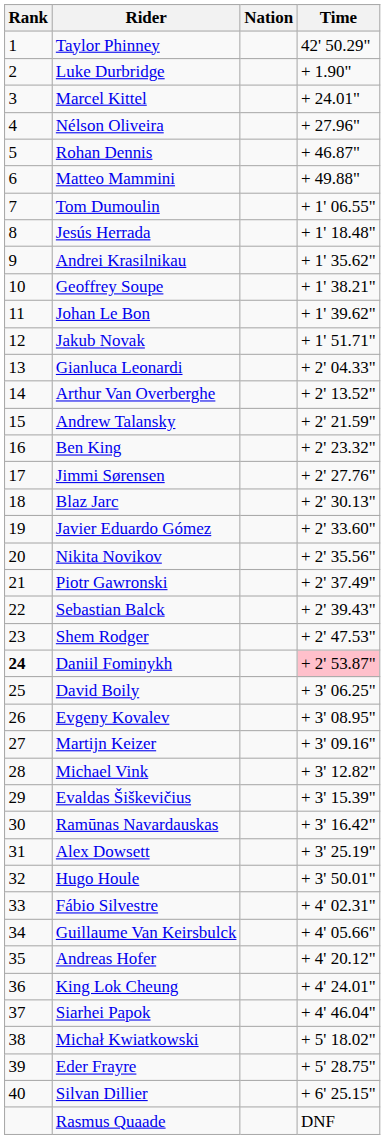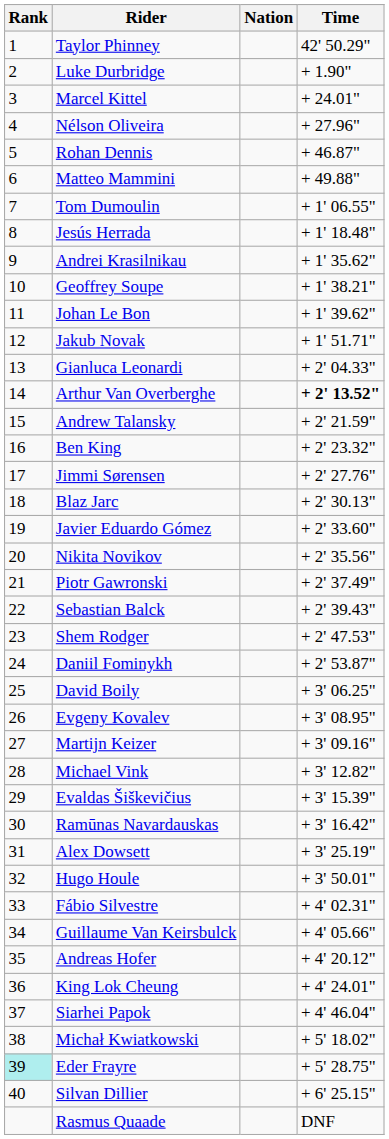(338, 394) normal -> (341, 394) bold
(17, 663) bold -> (17, 663) normal
(338, 663) pink background -> (338, 663) no background
(17, 1066) no background -> (17, 1066) paleturquoise background
